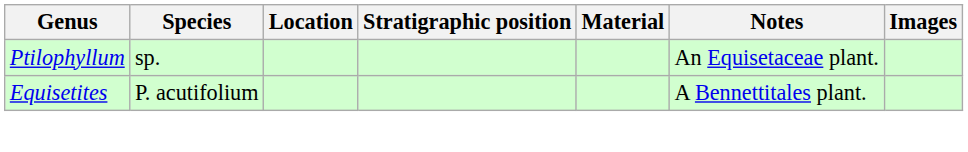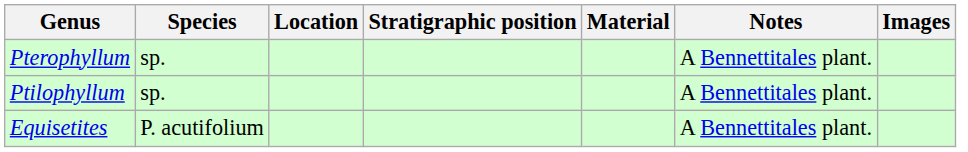+ row: (70, 57)
(777, 57) An Equisetaceae plant. -> (776, 92) A Bennettitales plant.
